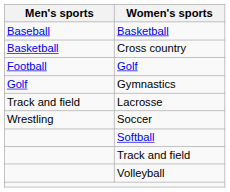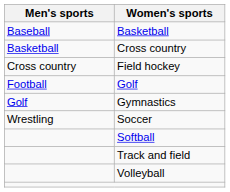+ row: (149, 66)
- row: (140, 102)
